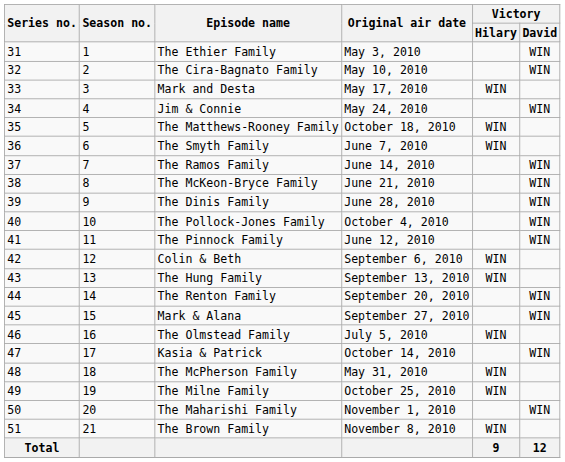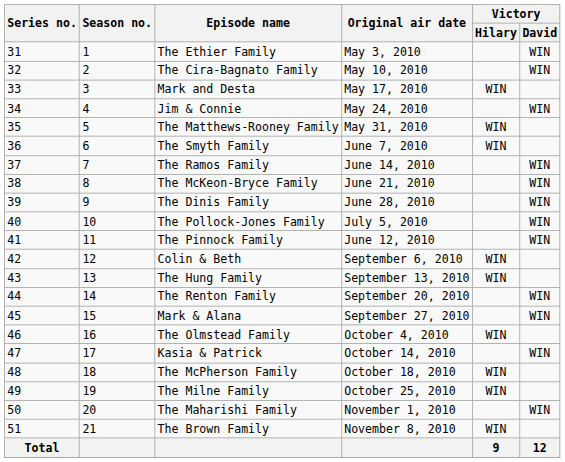(400, 127) October 18, 2010 -> (386, 127) May 31, 2010
(396, 221) October 4, 2010 -> (386, 221) July 5, 2010
(386, 334) July 5, 2010 -> (396, 334) October 4, 2010
(386, 372) May 31, 2010 -> (400, 372) October 18, 2010
